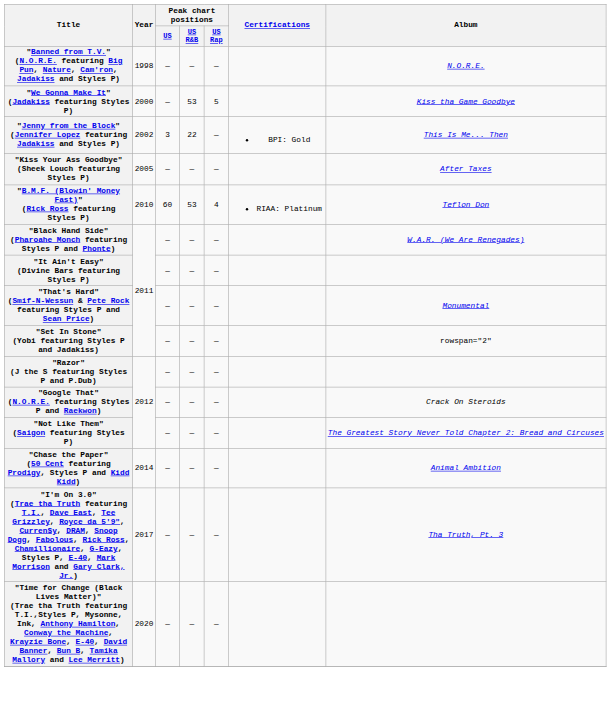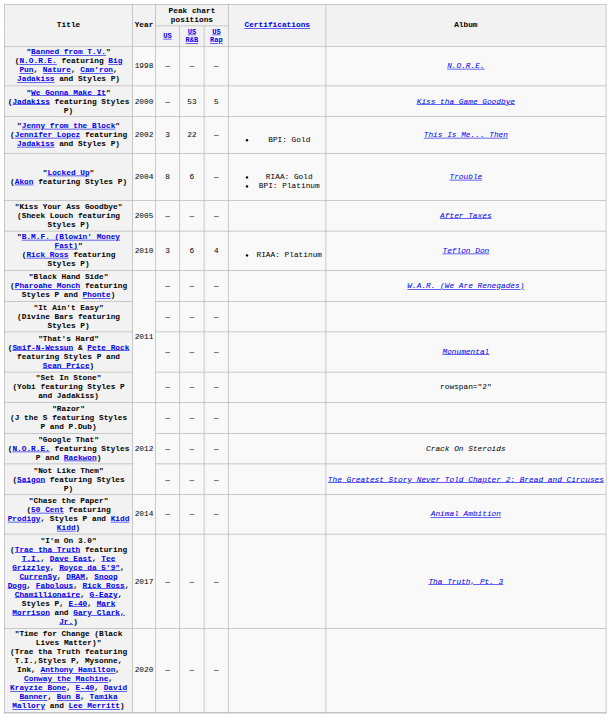+ row: (69, 177)
(167, 205) 60 -> (167, 251) 3
(192, 205) 53 -> (192, 251) 6
